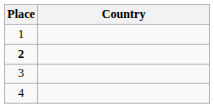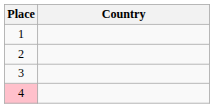(21, 53) bold -> (21, 53) normal
(21, 93) no background -> (21, 93) pink background
